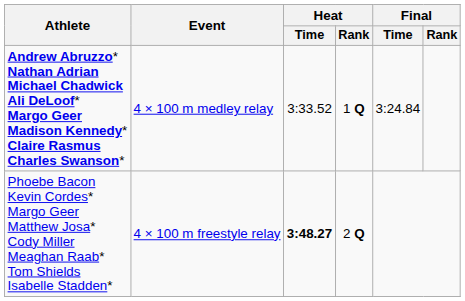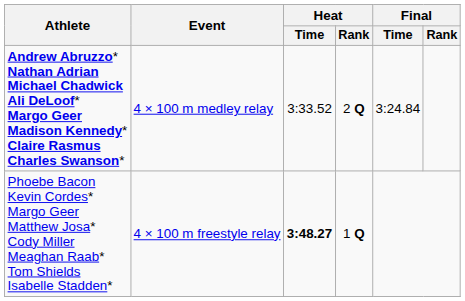(354, 109) 1 Q -> (354, 109) 2 Q
(354, 234) 2 Q -> (354, 234) 1 Q
